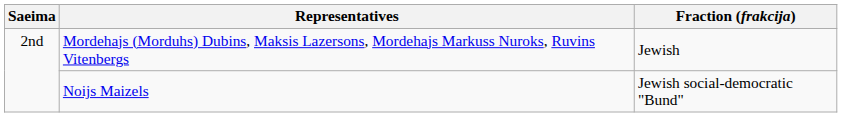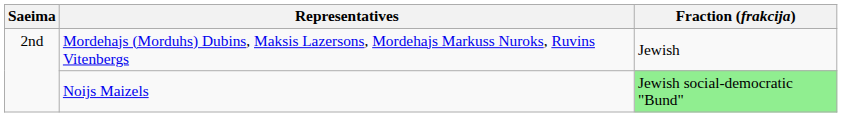(715, 91) no background -> (715, 91) lightgreen background
